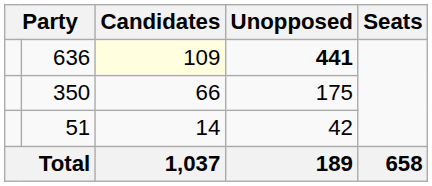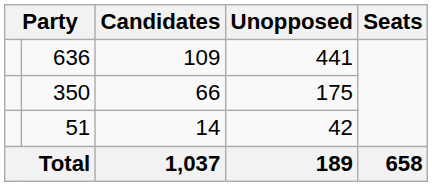(202, 57) lightyellow background -> (202, 57) no background
(334, 57) bold -> (334, 57) normal
